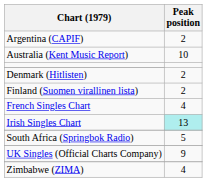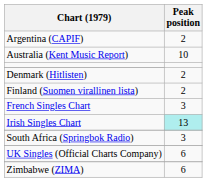(183, 106) 4 -> (183, 106) 3
(183, 138) 5 -> (183, 138) 3
(183, 153) 9 -> (183, 153) 6
(183, 169) 4 -> (183, 169) 6
